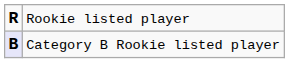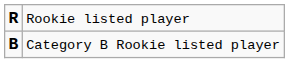(13, 45) lavender background -> (13, 45) no background
